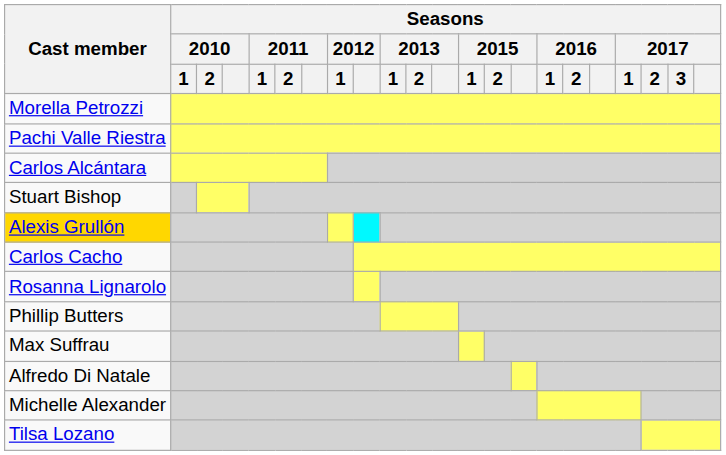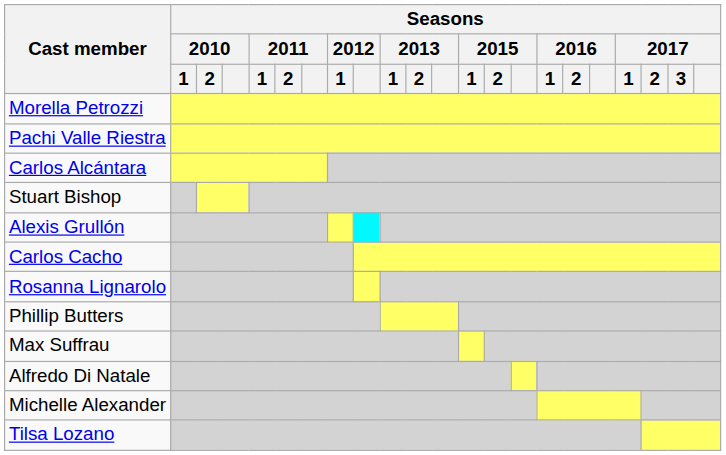(67, 227) gold background -> (67, 227) no background
